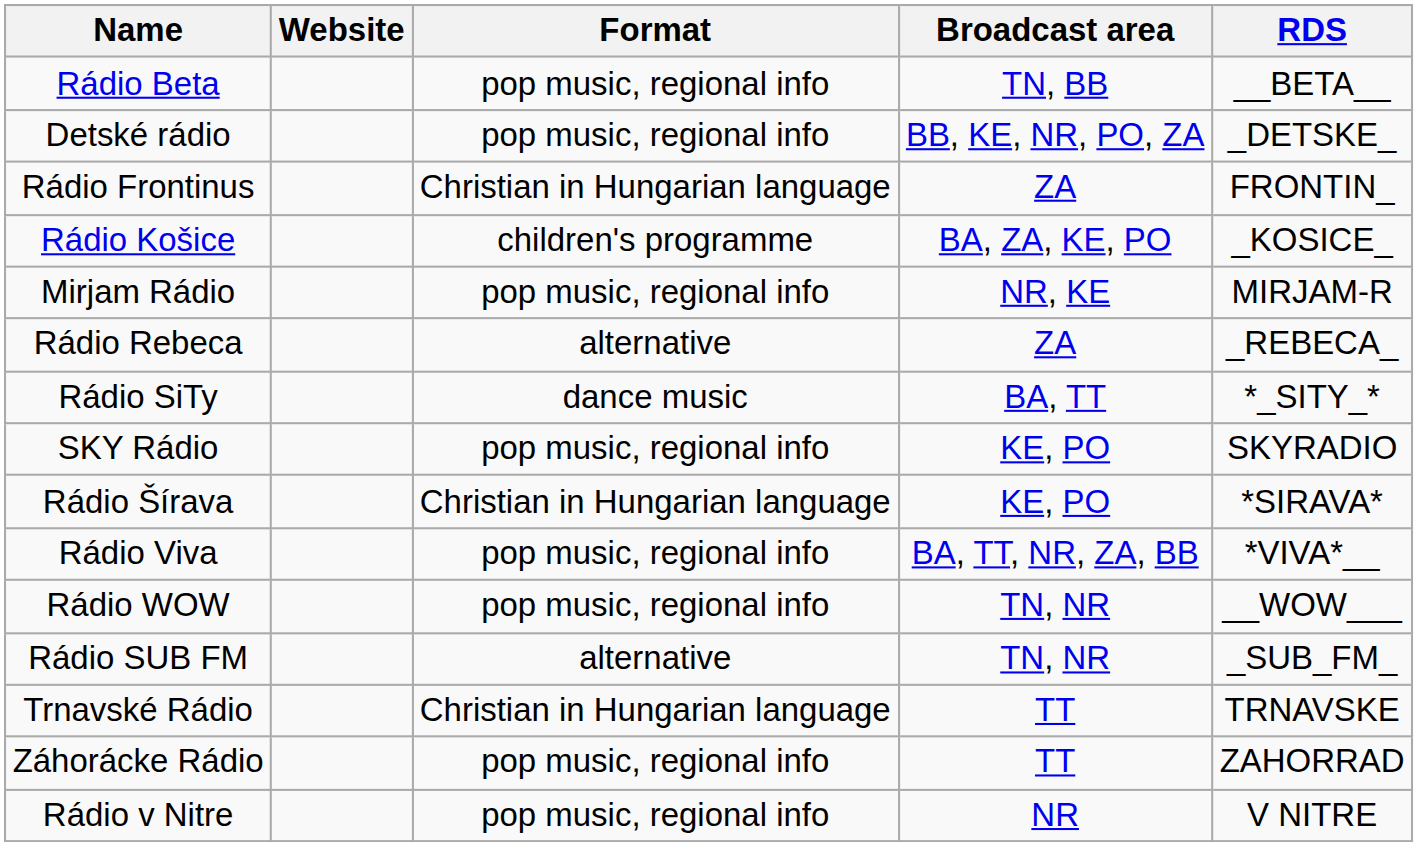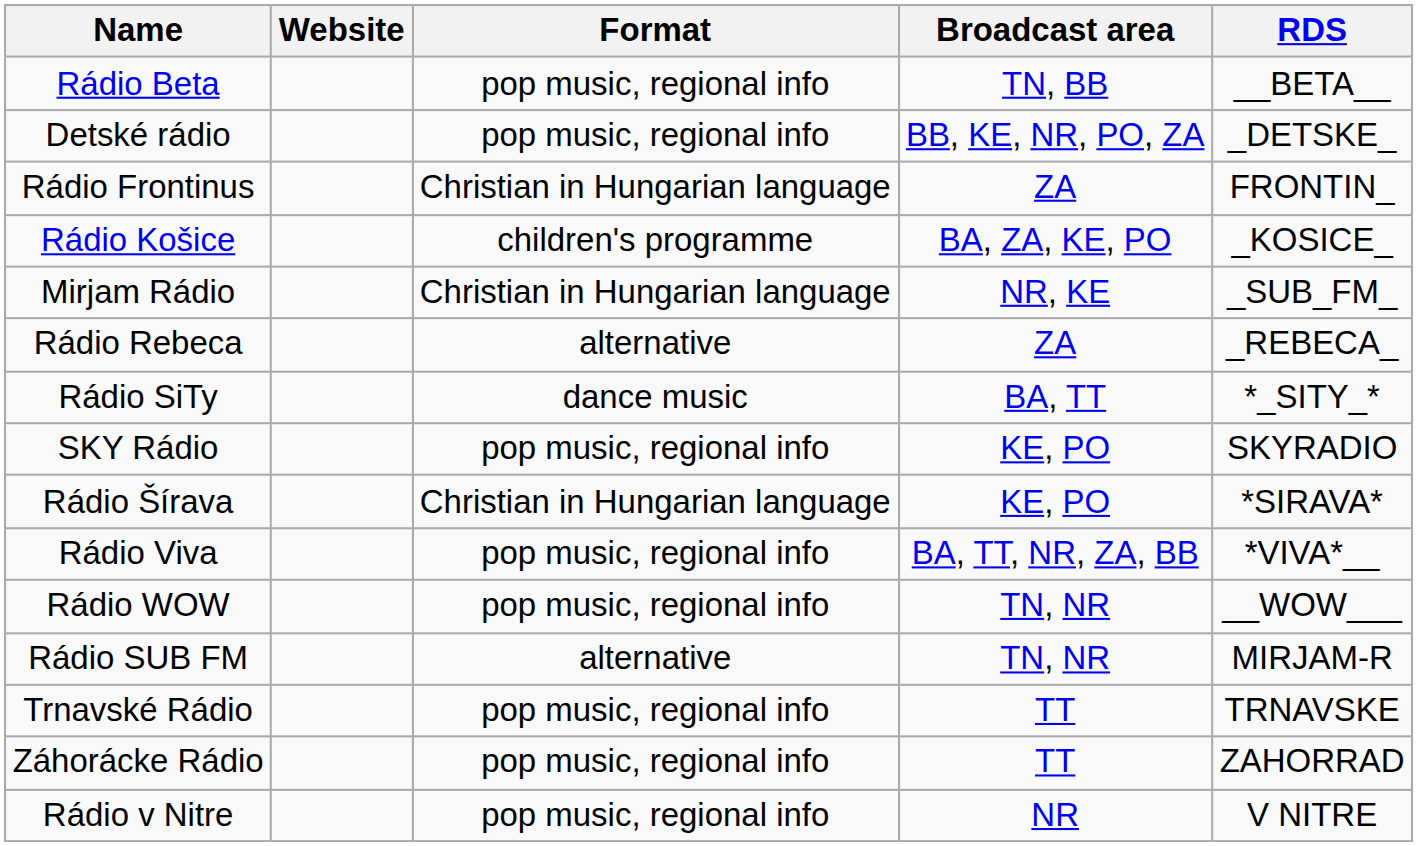(655, 291) pop music, regional info -> (655, 291) Christian in Hungarian language
(1312, 291) MIRJAM-R -> (1312, 291) _SUB_FM_
(1312, 657) _SUB_FM_ -> (1312, 657) MIRJAM-R
(655, 710) Christian in Hungarian language -> (655, 710) pop music, regional info
